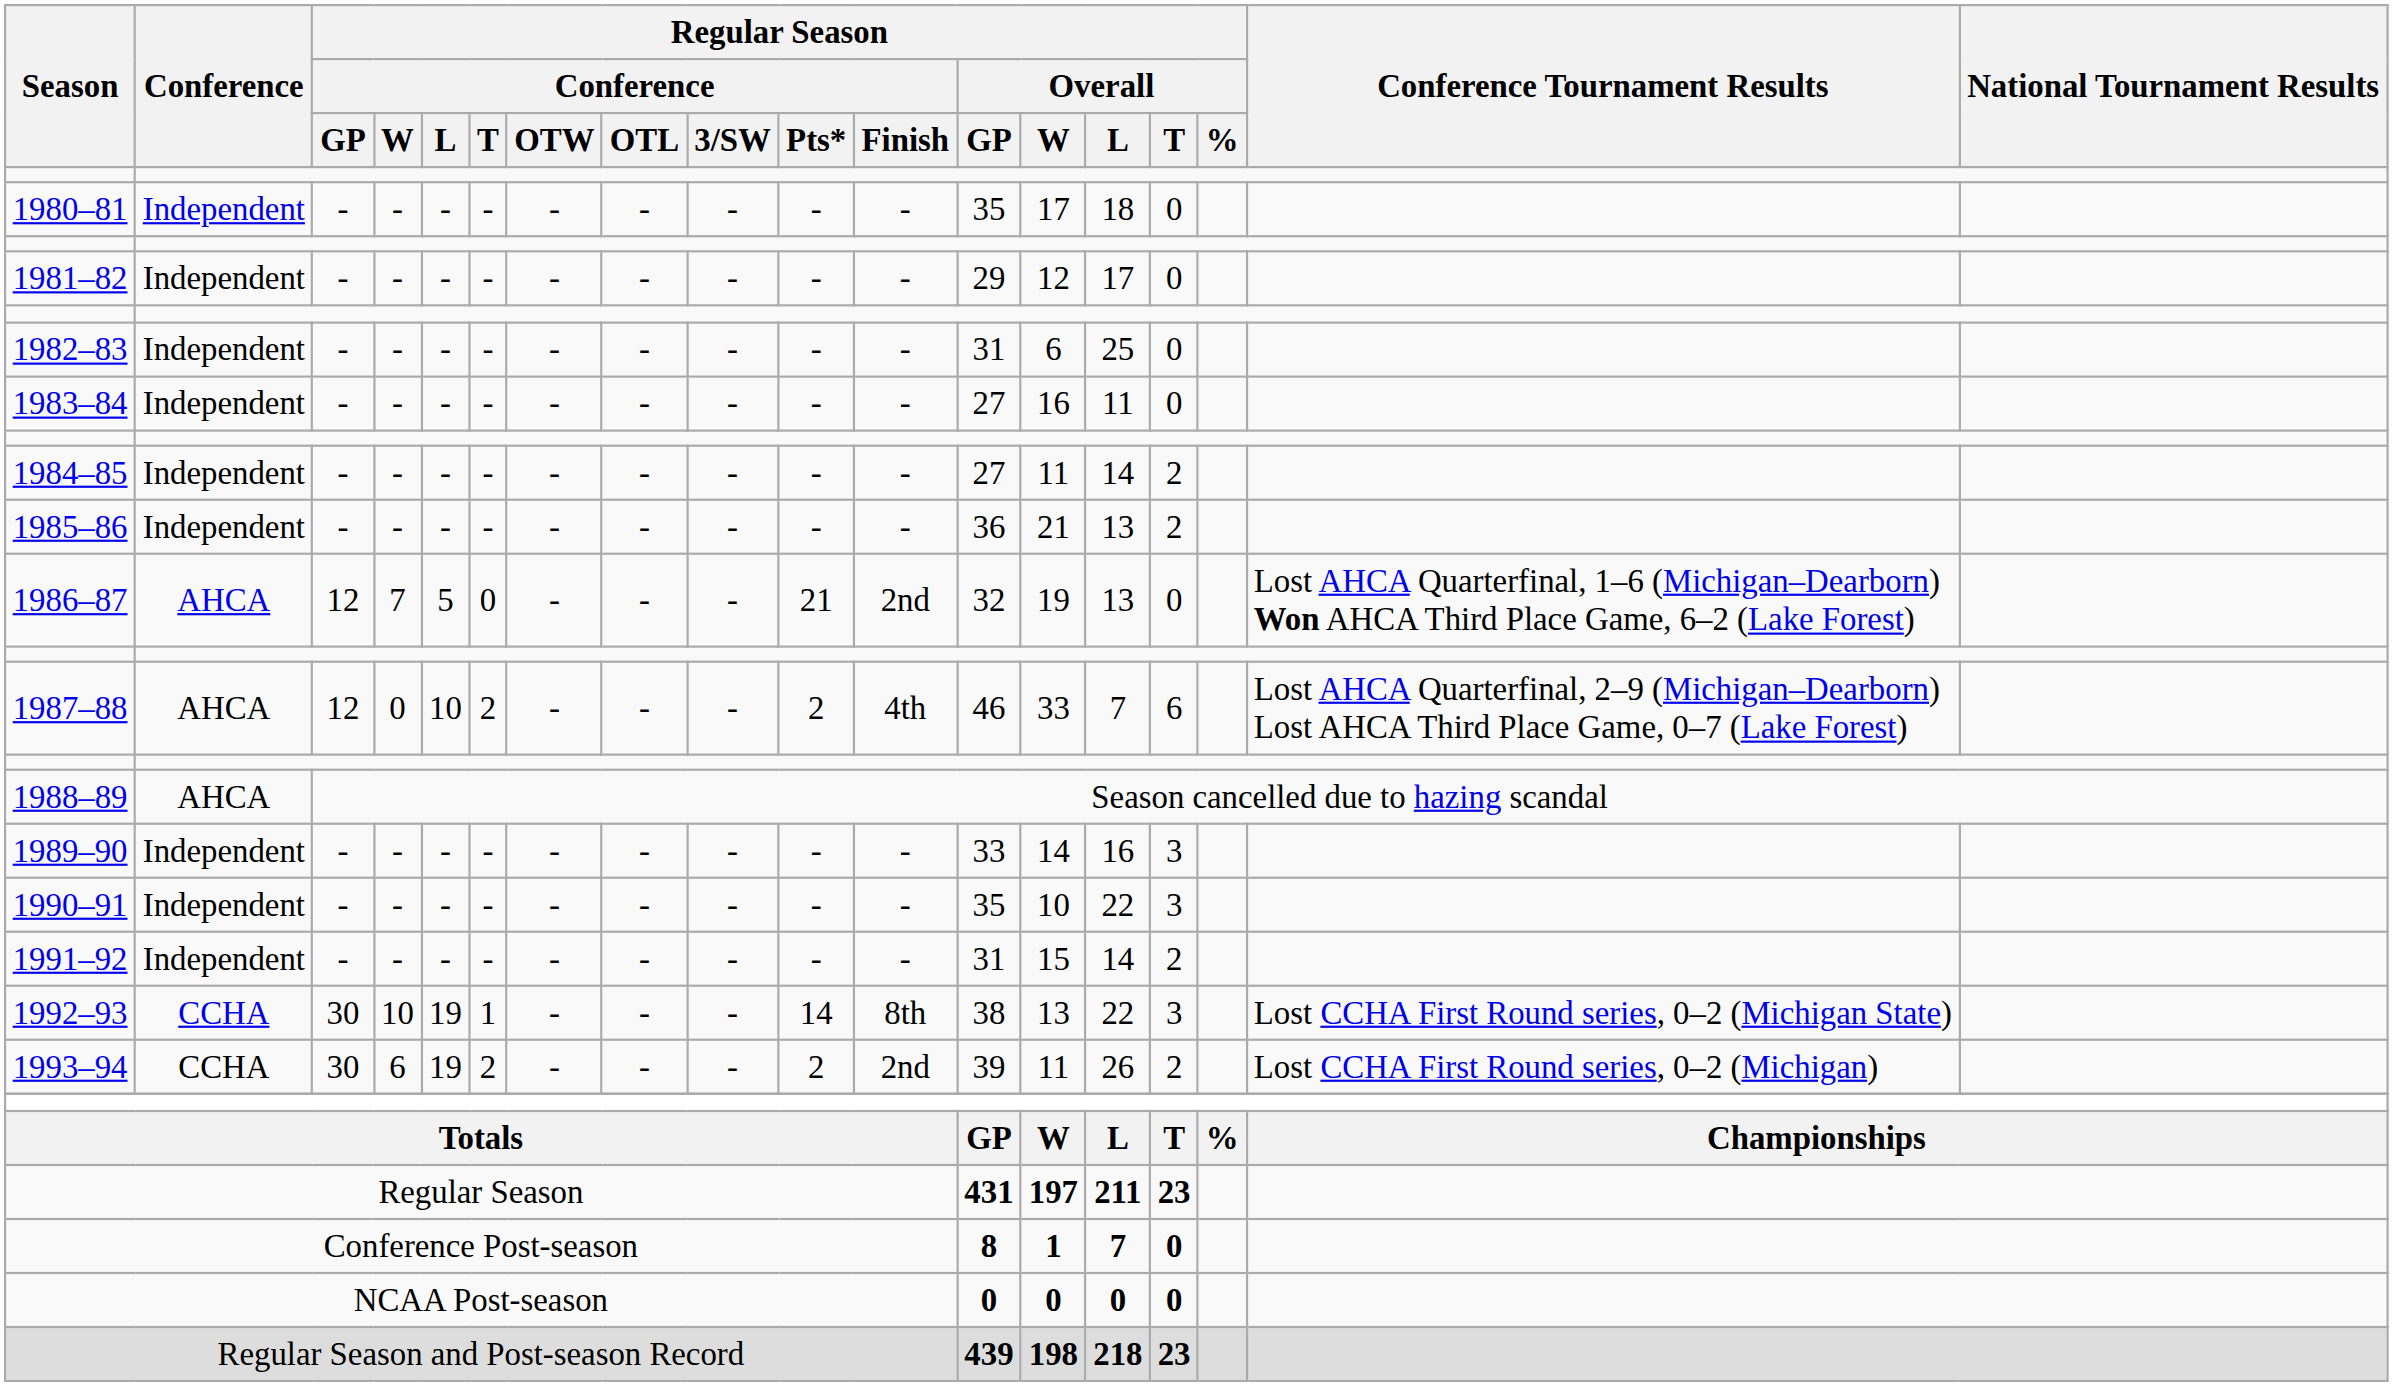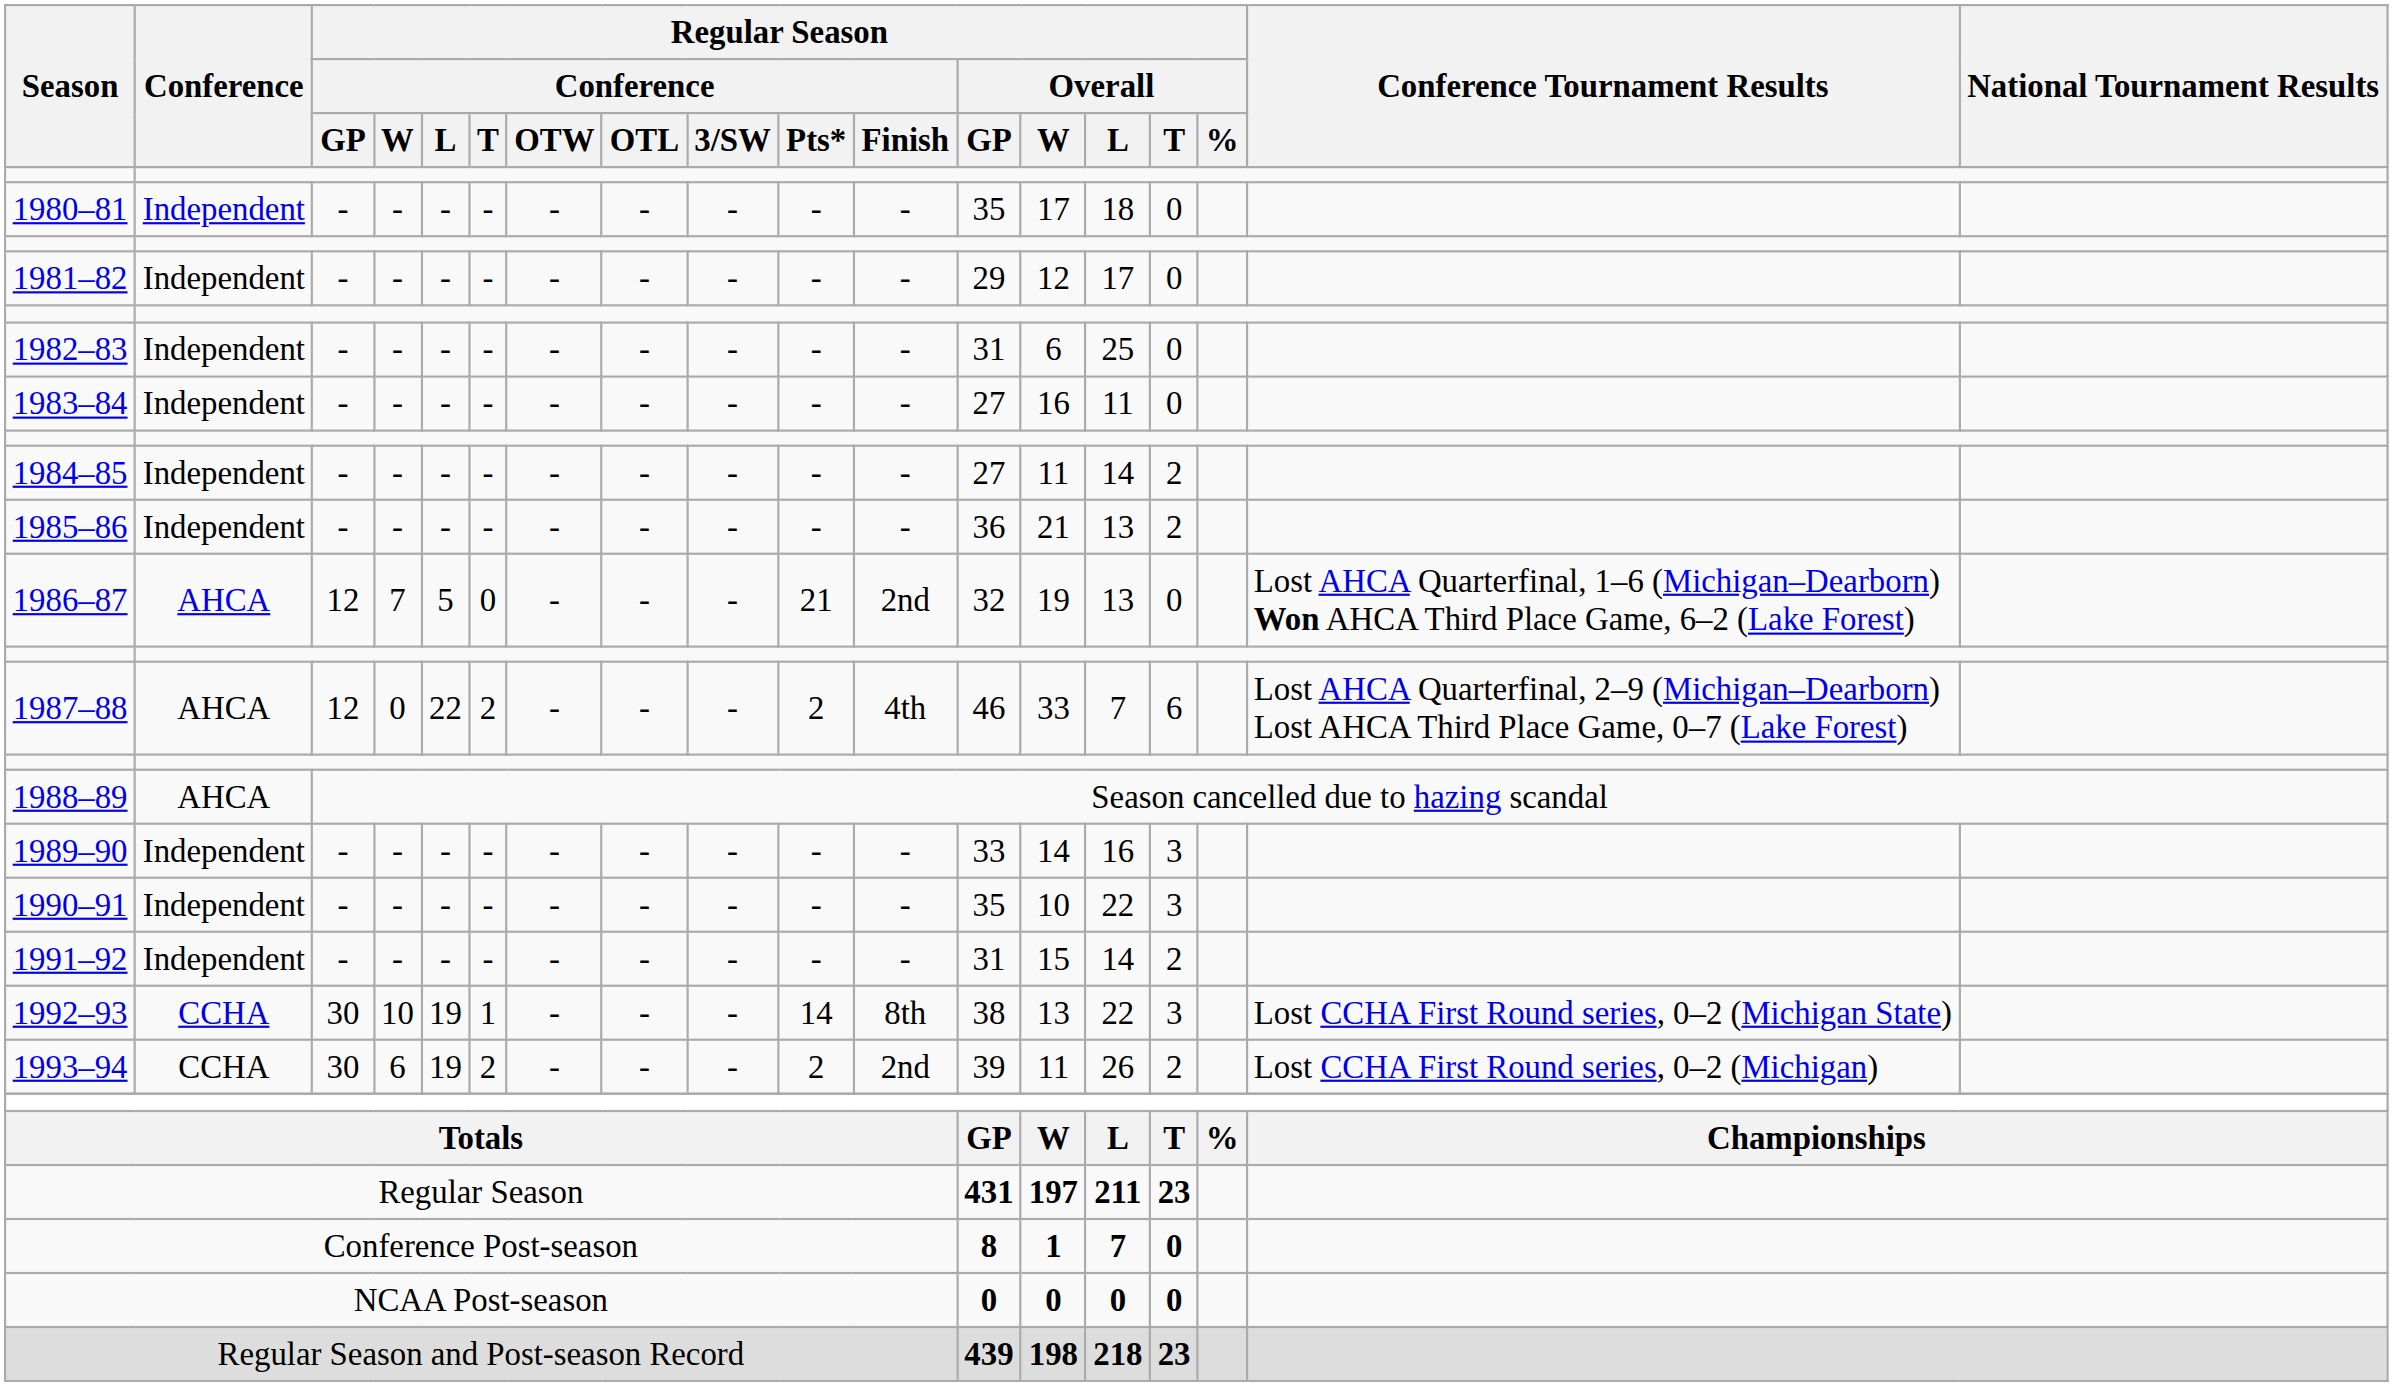(445, 707) 10 -> (445, 707) 22
